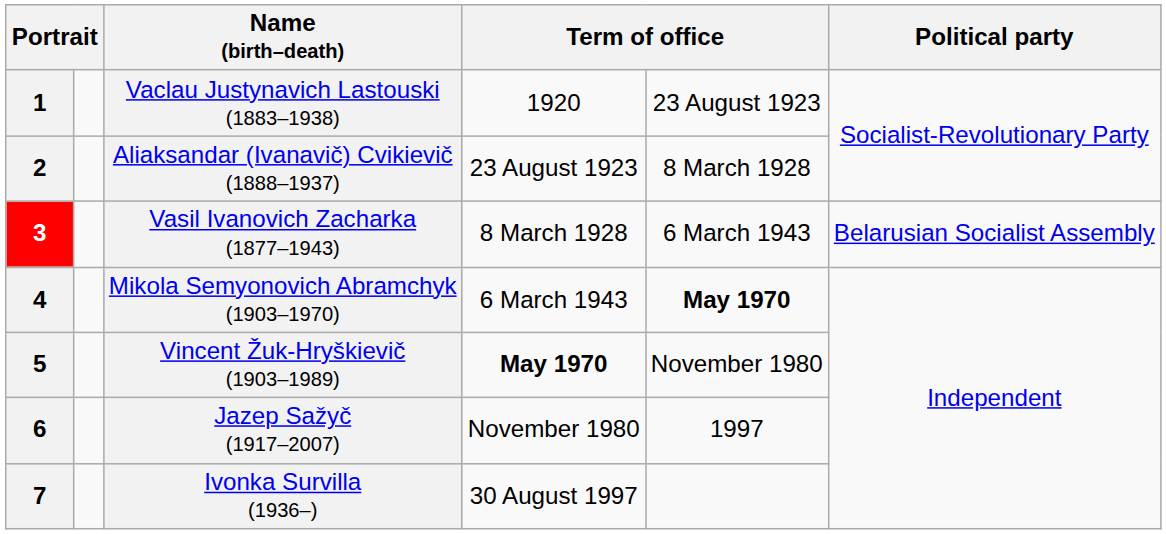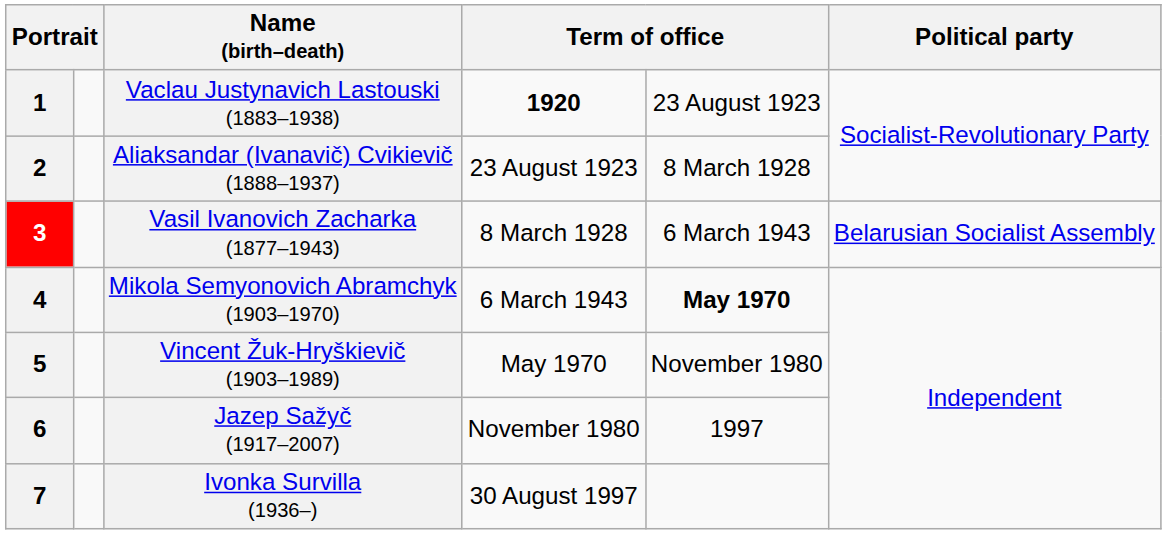(554, 102) normal -> (554, 102) bold
(554, 364) bold -> (554, 364) normal
